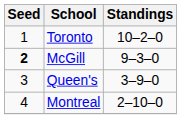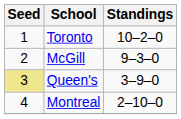(24, 59) bold -> (24, 59) normal
(24, 80) no background -> (24, 80) khaki background
